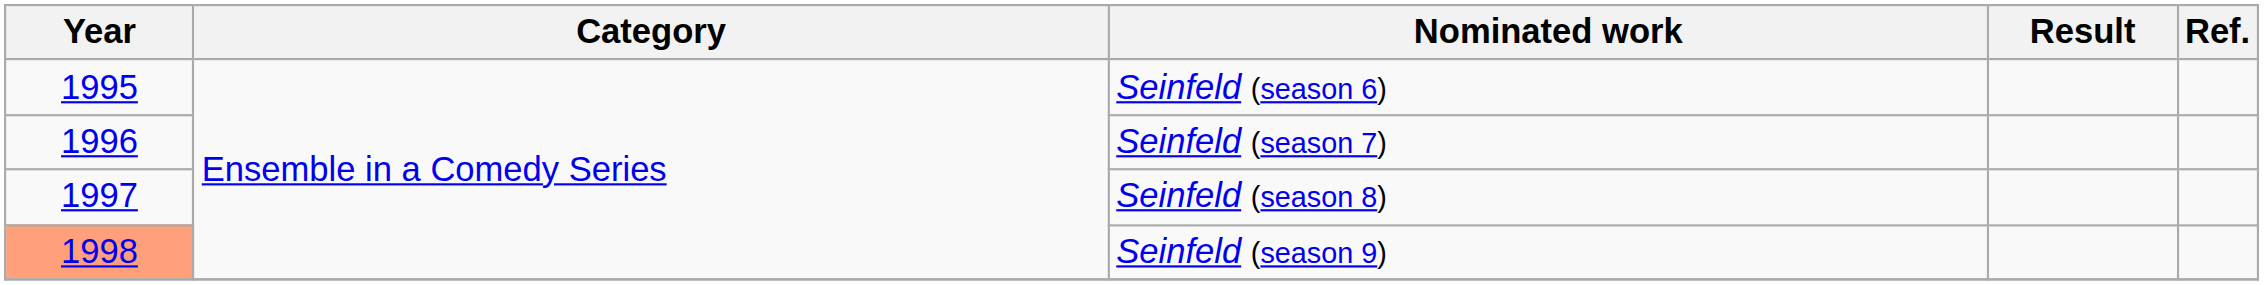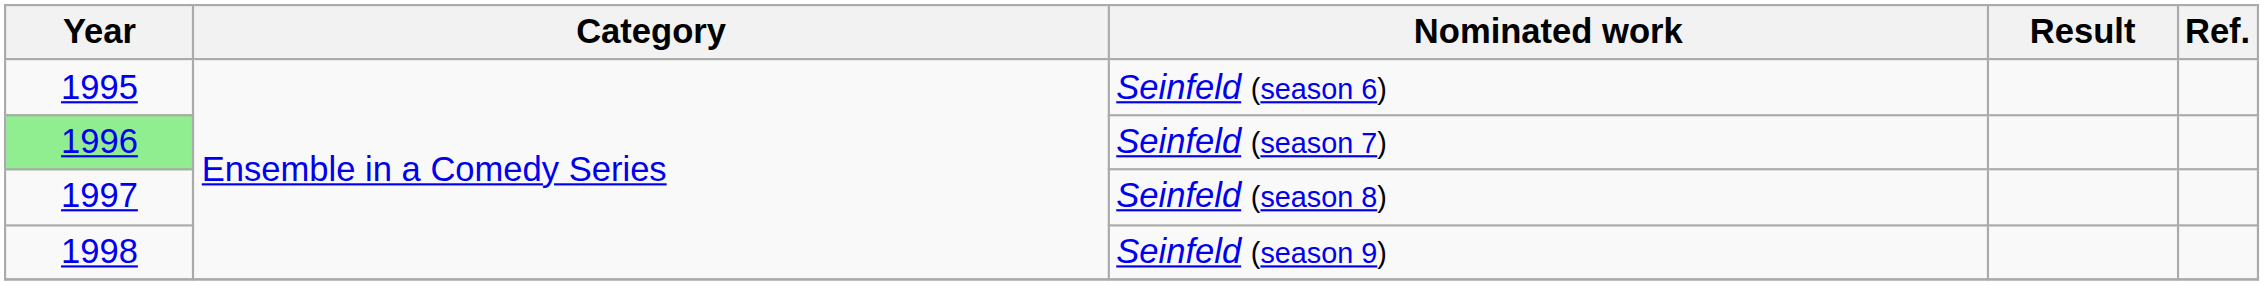(99, 141) no background -> (99, 141) lightgreen background
(99, 251) lightsalmon background -> (99, 251) no background
